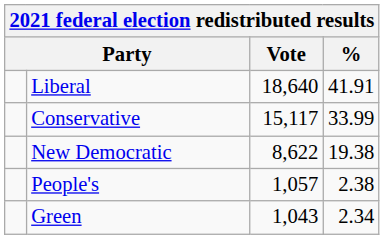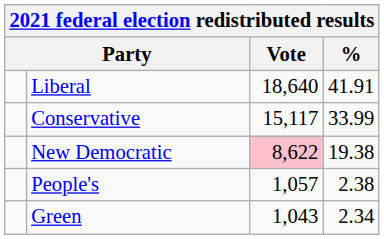(295, 151) no background -> (295, 151) pink background
